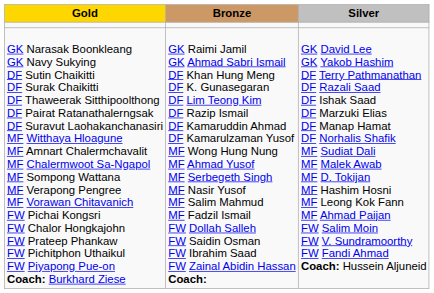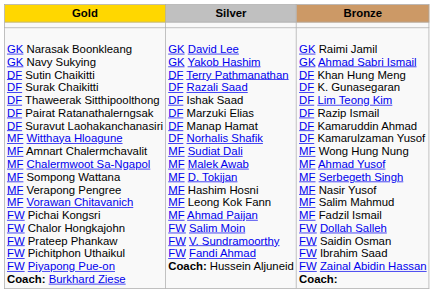columns swapped: (364, 13) <-> (232, 13)
